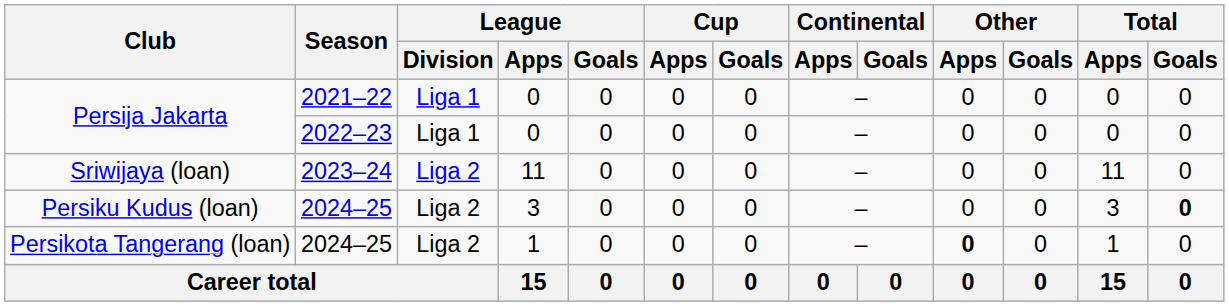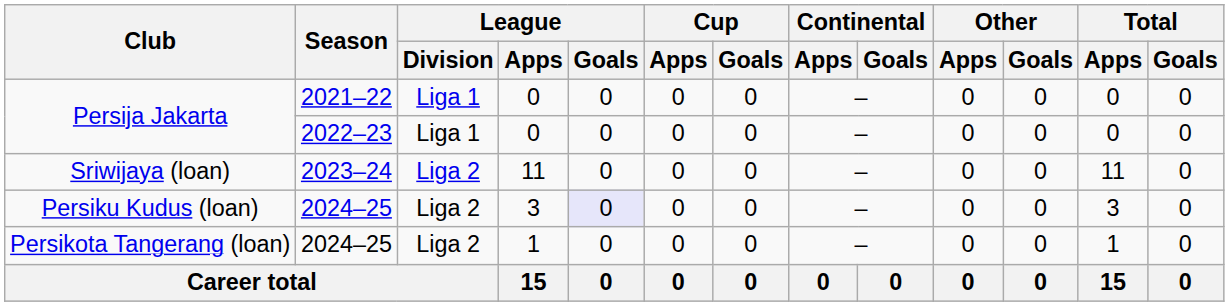(606, 208) no background -> (606, 208) lavender background
(1185, 208) bold -> (1185, 208) normal
(968, 245) bold -> (968, 245) normal
